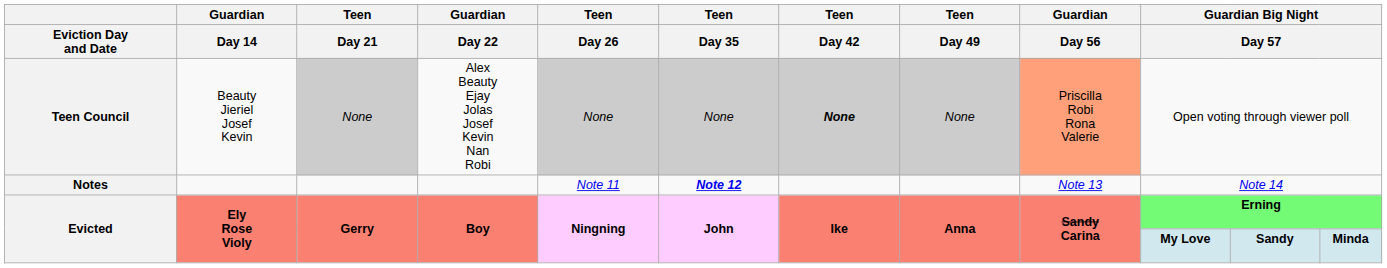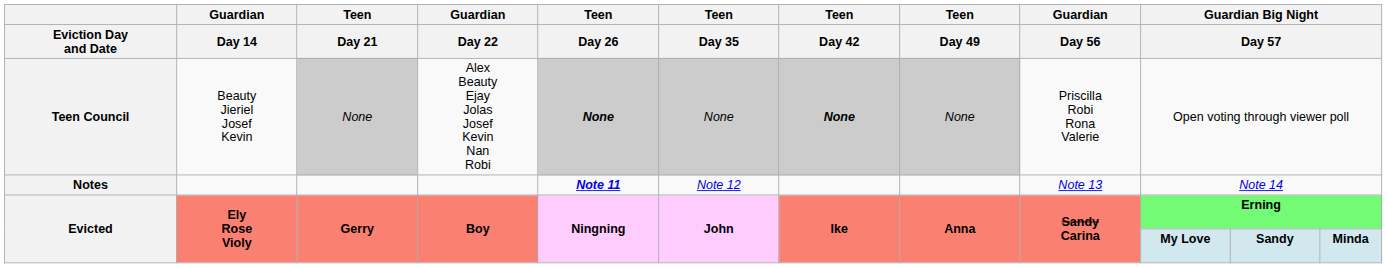(598, 117) normal -> (598, 117) bold
(1080, 117) lightsalmon background -> (1080, 117) no background
(598, 185) normal -> (598, 185) bold
(719, 185) bold -> (719, 185) normal
